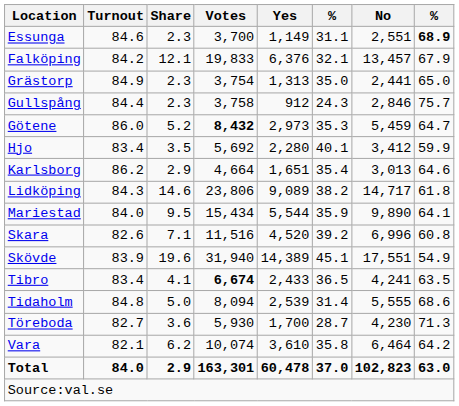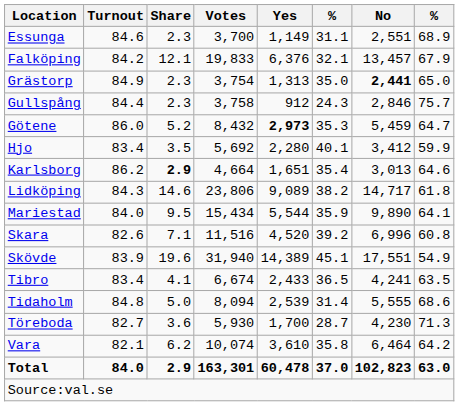(434, 38) bold -> (434, 38) normal
(391, 82) normal -> (391, 82) bold
(234, 126) bold -> (234, 126) normal
(289, 126) normal -> (289, 126) bold
(179, 170) normal -> (179, 170) bold
(234, 280) bold -> (234, 280) normal
